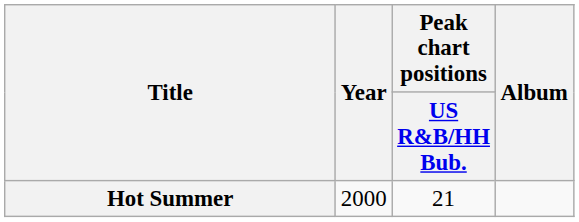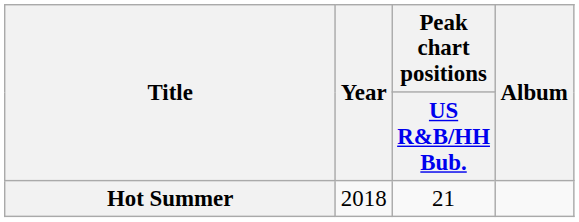(364, 198) 2000 -> (364, 198) 2018
